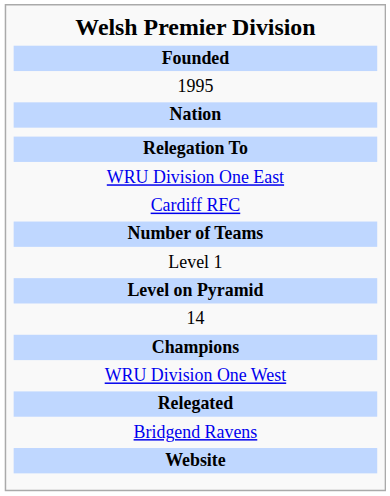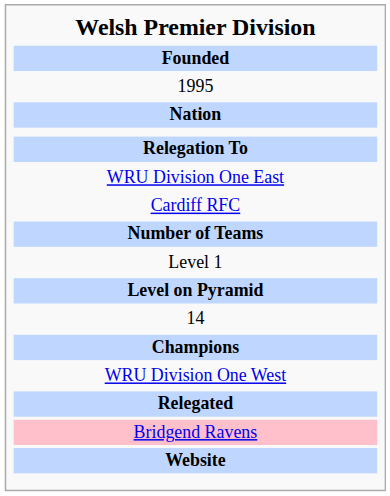(195, 432) no background -> (195, 432) pink background
